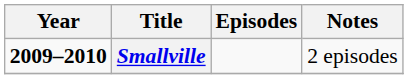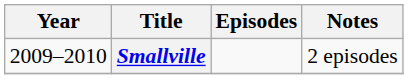(58, 55) bold -> (58, 55) normal
